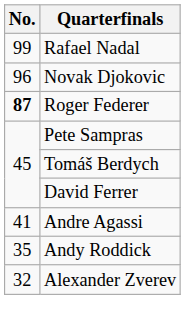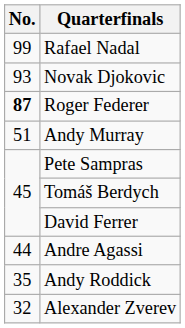(22, 77) 96 -> (22, 77) 93
+ row: (94, 134)
(22, 221) 41 -> (22, 250) 44
